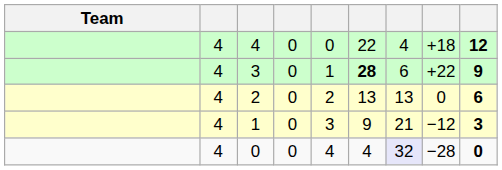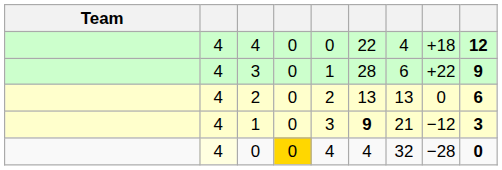(367, 72) bold -> (367, 72) normal
(367, 125) normal -> (367, 125) bold
(218, 151) no background -> (218, 151) lightyellow background
(293, 151) no background -> (293, 151) gold background
(404, 151) lavender background -> (404, 151) no background
